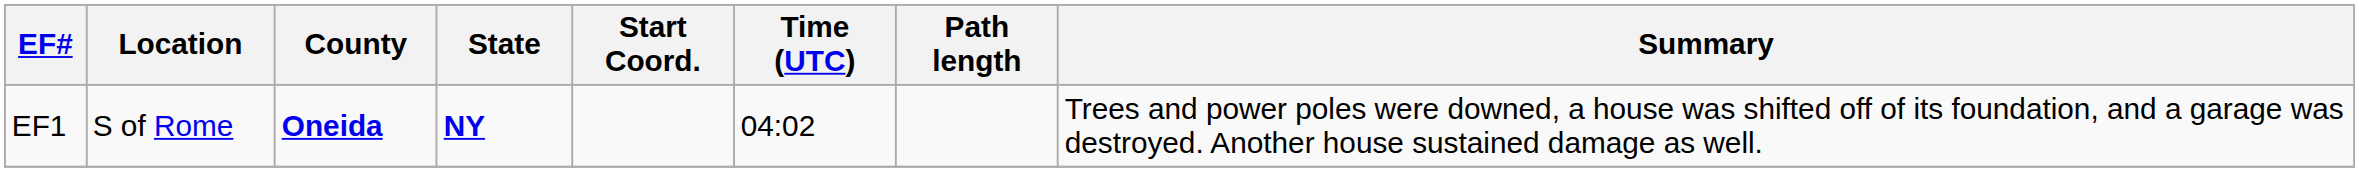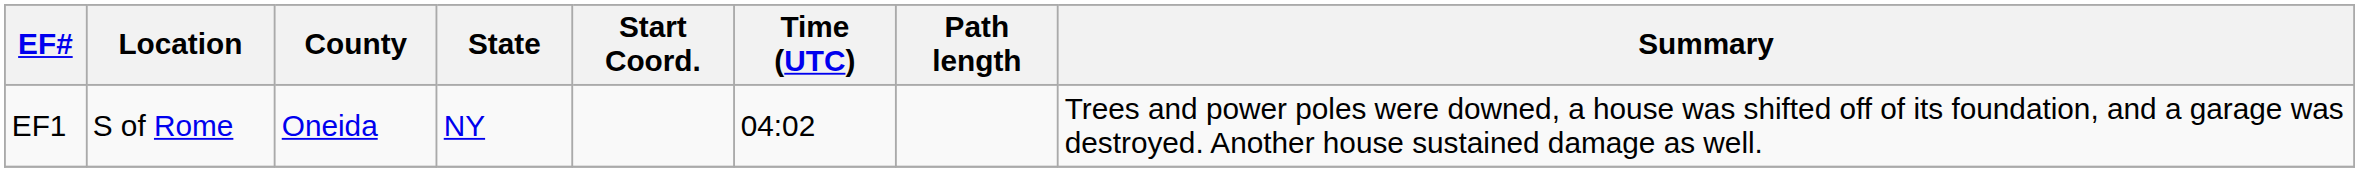(332, 125) bold -> (330, 125) normal
(464, 125) bold -> (464, 125) normal
